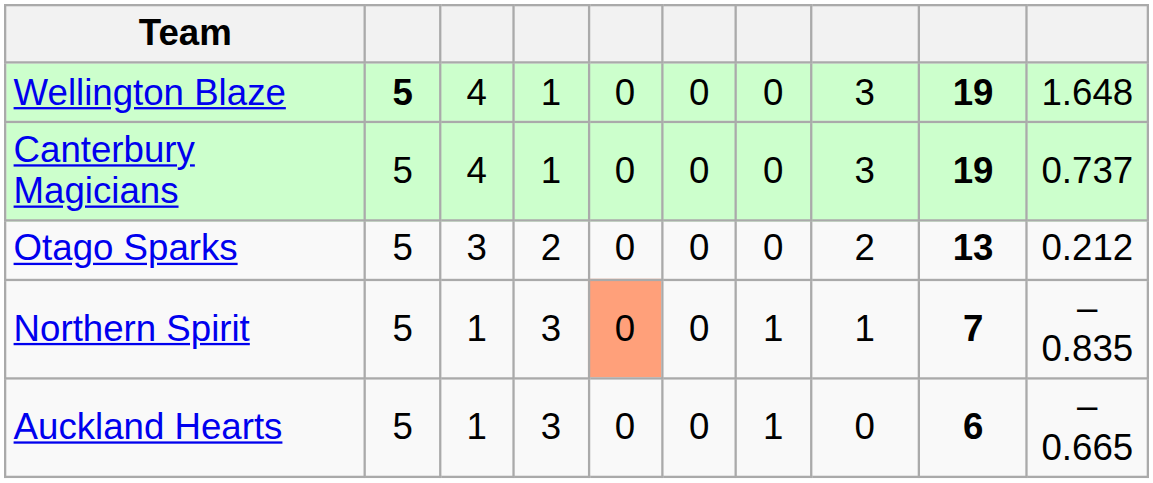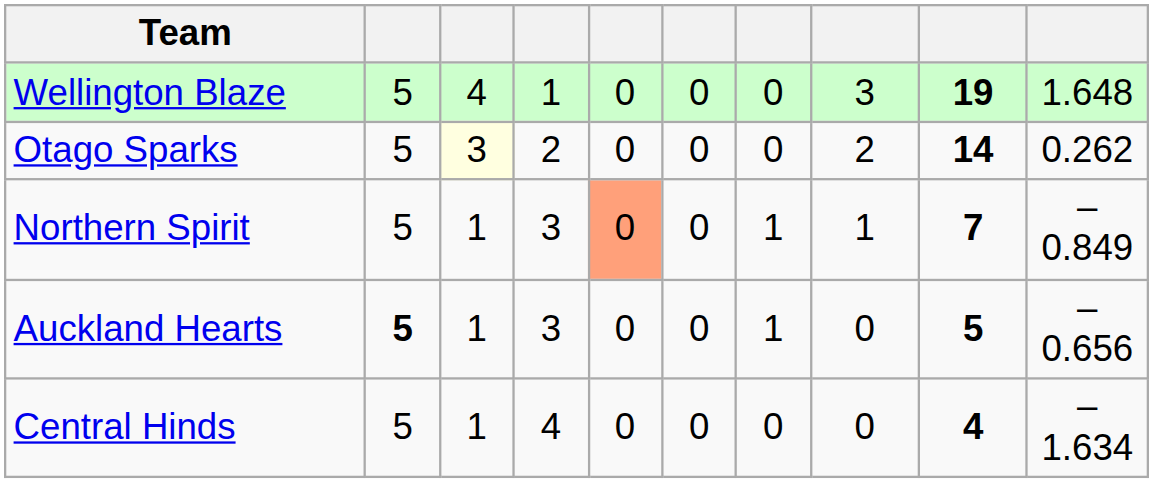(403, 91) bold -> (403, 91) normal
- row: (104, 170)
(477, 249) no background -> (477, 149) lightyellow background
(973, 249) 13 -> (973, 149) 14
(1087, 249) 0.212 -> (1087, 149) 0.262
(1087, 327) –0.835 -> (1087, 228) –0.849
(403, 427) normal -> (403, 327) bold
(973, 427) 6 -> (973, 327) 5
(1087, 427) –0.665 -> (1087, 327) –0.656
+ row: (125, 427)
